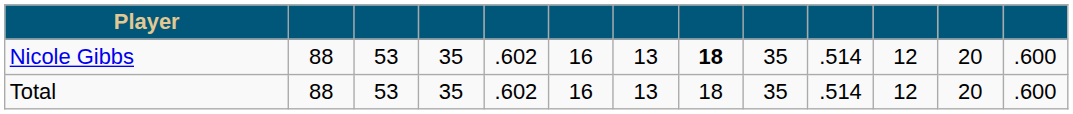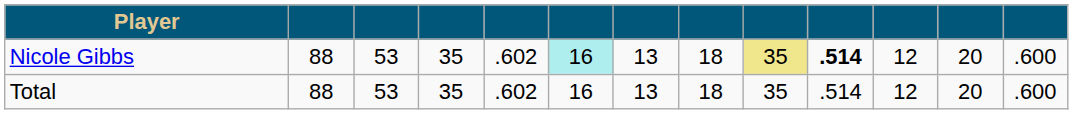(581, 56) no background -> (581, 56) paleturquoise background
(711, 56) bold -> (711, 56) normal
(776, 56) no background -> (776, 56) khaki background
(840, 56) normal -> (840, 56) bold
